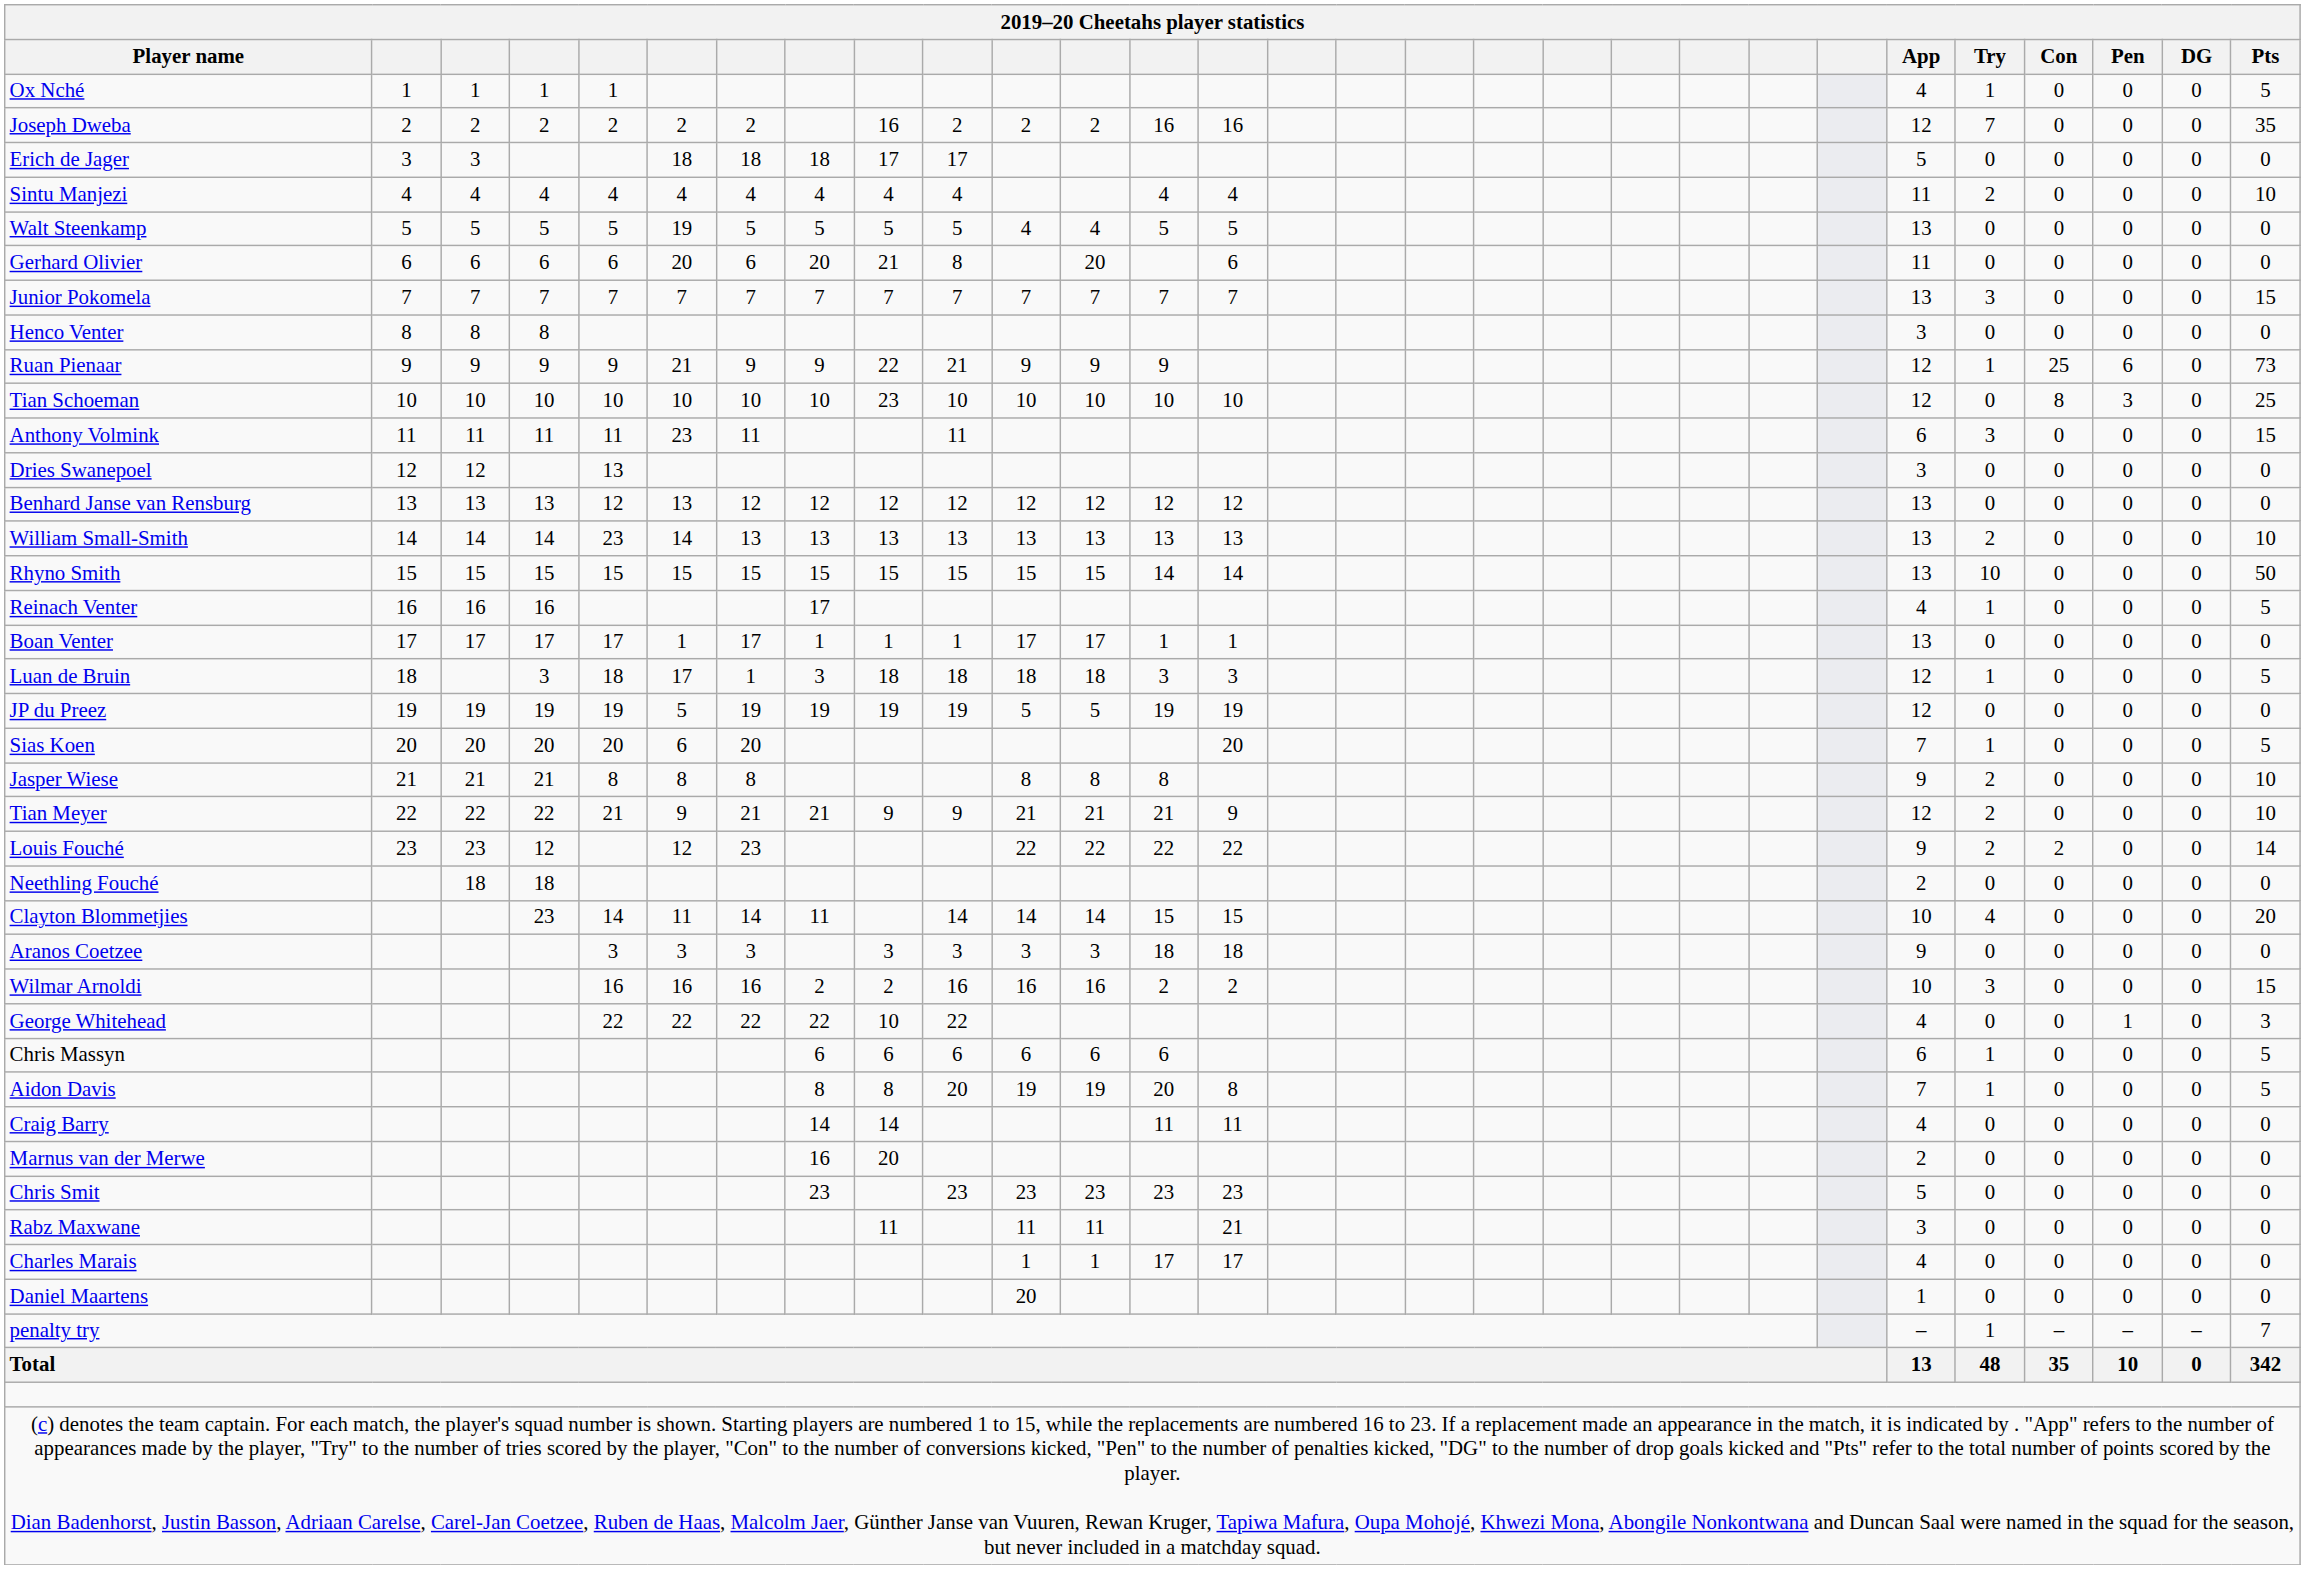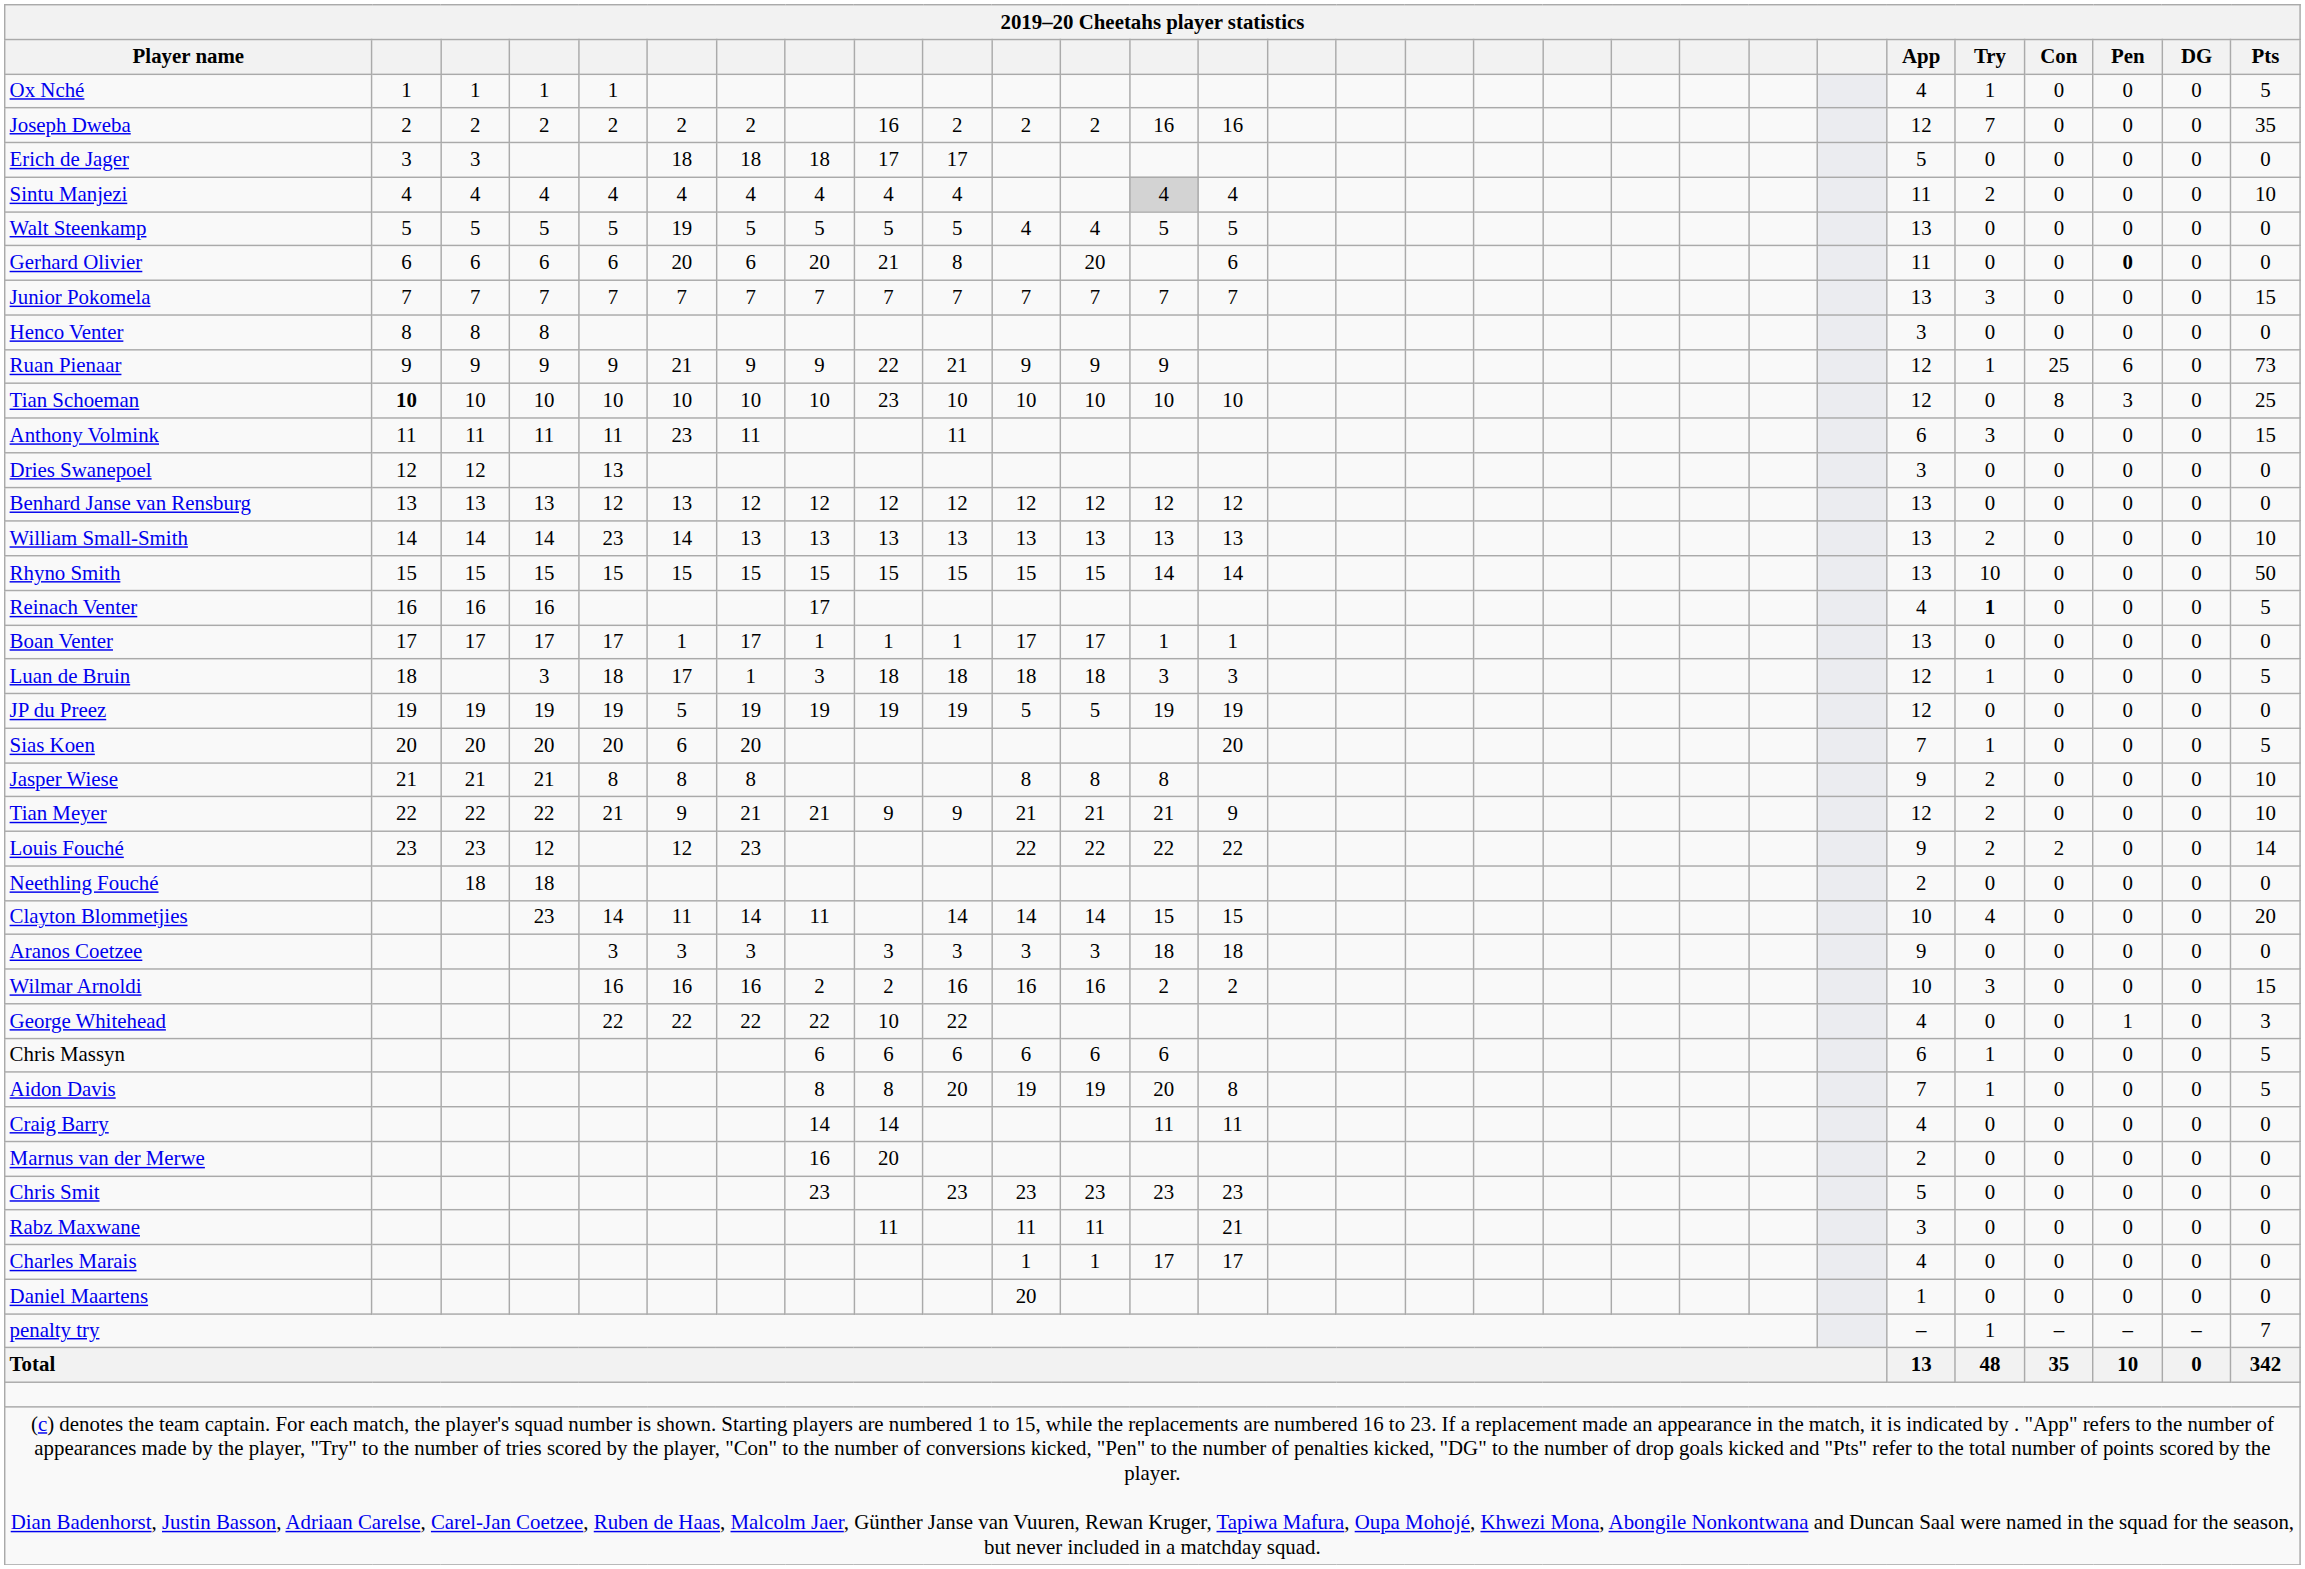(1164, 194) no background -> (1164, 194) lightgrey background
(2128, 263) normal -> (2128, 263) bold
(406, 400) normal -> (406, 400) bold
(1990, 607) normal -> (1990, 607) bold
